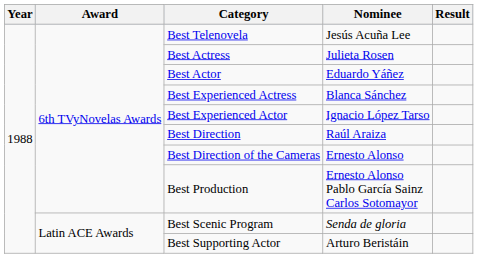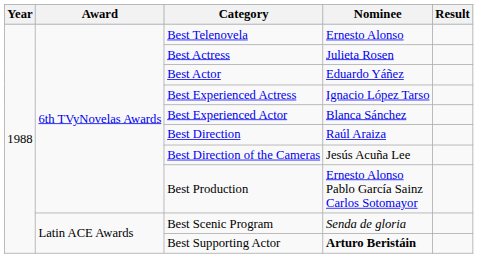(368, 34) Jesús Acuña Lee -> (365, 34) Ernesto Alonso
(366, 94) Blanca Sánchez -> (378, 94) Ignacio López Tarso
(378, 114) Ignacio López Tarso -> (366, 114) Blanca Sánchez
(365, 154) Ernesto Alonso -> (368, 154) Jesús Acuña Lee
(367, 243) normal -> (371, 243) bold
